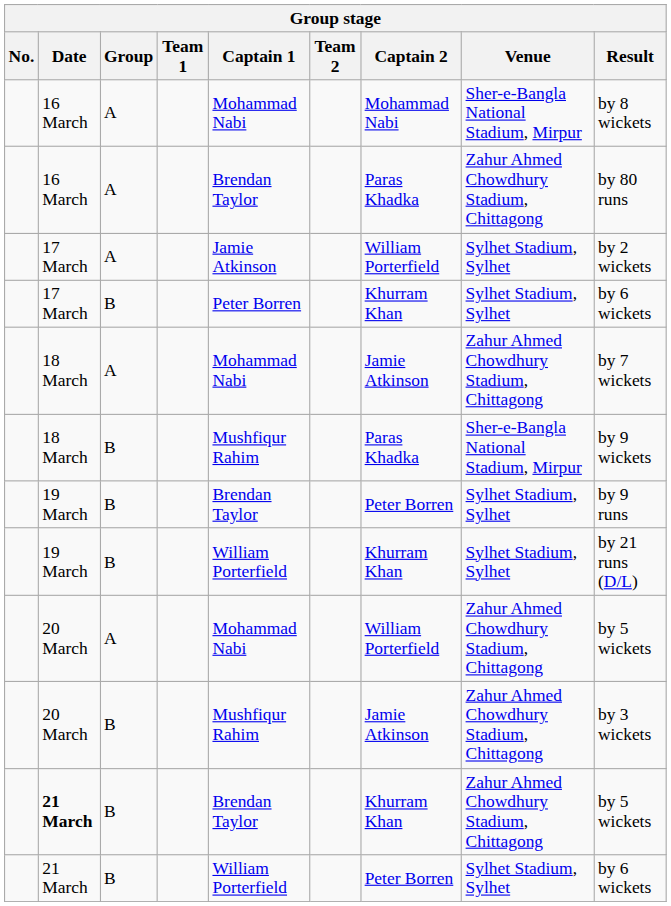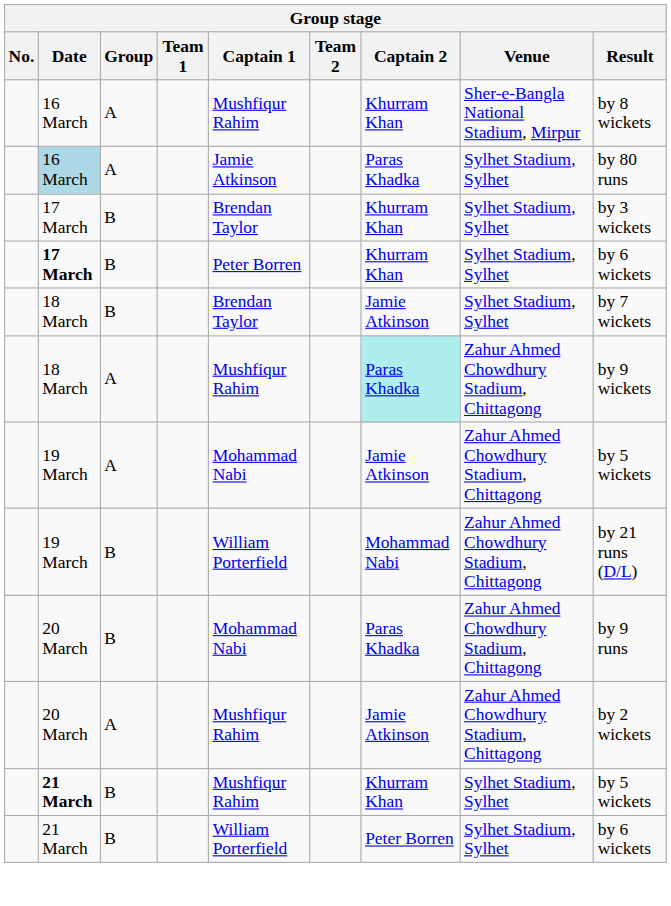(255, 112) Mohammad Nabi -> (249, 112) Mushfiqur Rahim
(407, 112) Mohammad Nabi -> (397, 112) Khurram Khan
(65, 189) no background -> (65, 169) lightblue background
(242, 189) Brendan Taylor -> (245, 169) Jamie Atkinson
(514, 189) Zahur Ahmed Chowdhury Stadium, Chittagong -> (520, 169) Sylhet Stadium, Sylhet
(110, 256) A -> (110, 217) B
(244, 256) Jamie Atkinson -> (242, 217) Brendan Taylor
(402, 256) William Porterfield -> (397, 217) Khurram Khan
(625, 256) by 2 wickets -> (624, 217) by 3 wickets
(65, 303) normal -> (67, 264) bold
(110, 370) A -> (110, 311) B
(255, 370) Mohammad Nabi -> (242, 311) Brendan Taylor
(514, 370) Zahur Ahmed Chowdhury Stadium, Chittagong -> (520, 311) Sylhet Stadium, Sylhet
(110, 447) B -> (110, 378) A
(392, 447) no background -> (392, 378) paleturquoise background
(524, 447) Sher-e-Bangla National Stadium, Mirpur -> (512, 378) Zahur Ahmed Chowdhury Stadium, Chittagong
(110, 504) B -> (110, 465) A
(242, 504) Brendan Taylor -> (255, 465) Mohammad Nabi
(409, 504) Peter Borren -> (397, 465) Jamie Atkinson
(521, 504) Sylhet Stadium, Sylhet -> (512, 465) Zahur Ahmed Chowdhury Stadium, Chittagong
(613, 504) by 9 runs -> (624, 465) by 5 wickets
(396, 561) Khurram Khan -> (407, 551) Mohammad Nabi
(521, 561) Sylhet Stadium, Sylhet -> (512, 551) Zahur Ahmed Chowdhury Stadium, Chittagong
(110, 638) A -> (110, 638) B
(402, 638) William Porterfield -> (392, 638) Paras Khadka
(625, 638) by 5 wickets -> (613, 638) by 9 runs
(110, 724) B -> (110, 724) A
(625, 724) by 3 wickets -> (624, 724) by 2 wickets
(242, 811) Brendan Taylor -> (249, 791) Mushfiqur Rahim
(514, 811) Zahur Ahmed Chowdhury Stadium, Chittagong -> (520, 791) Sylhet Stadium, Sylhet
